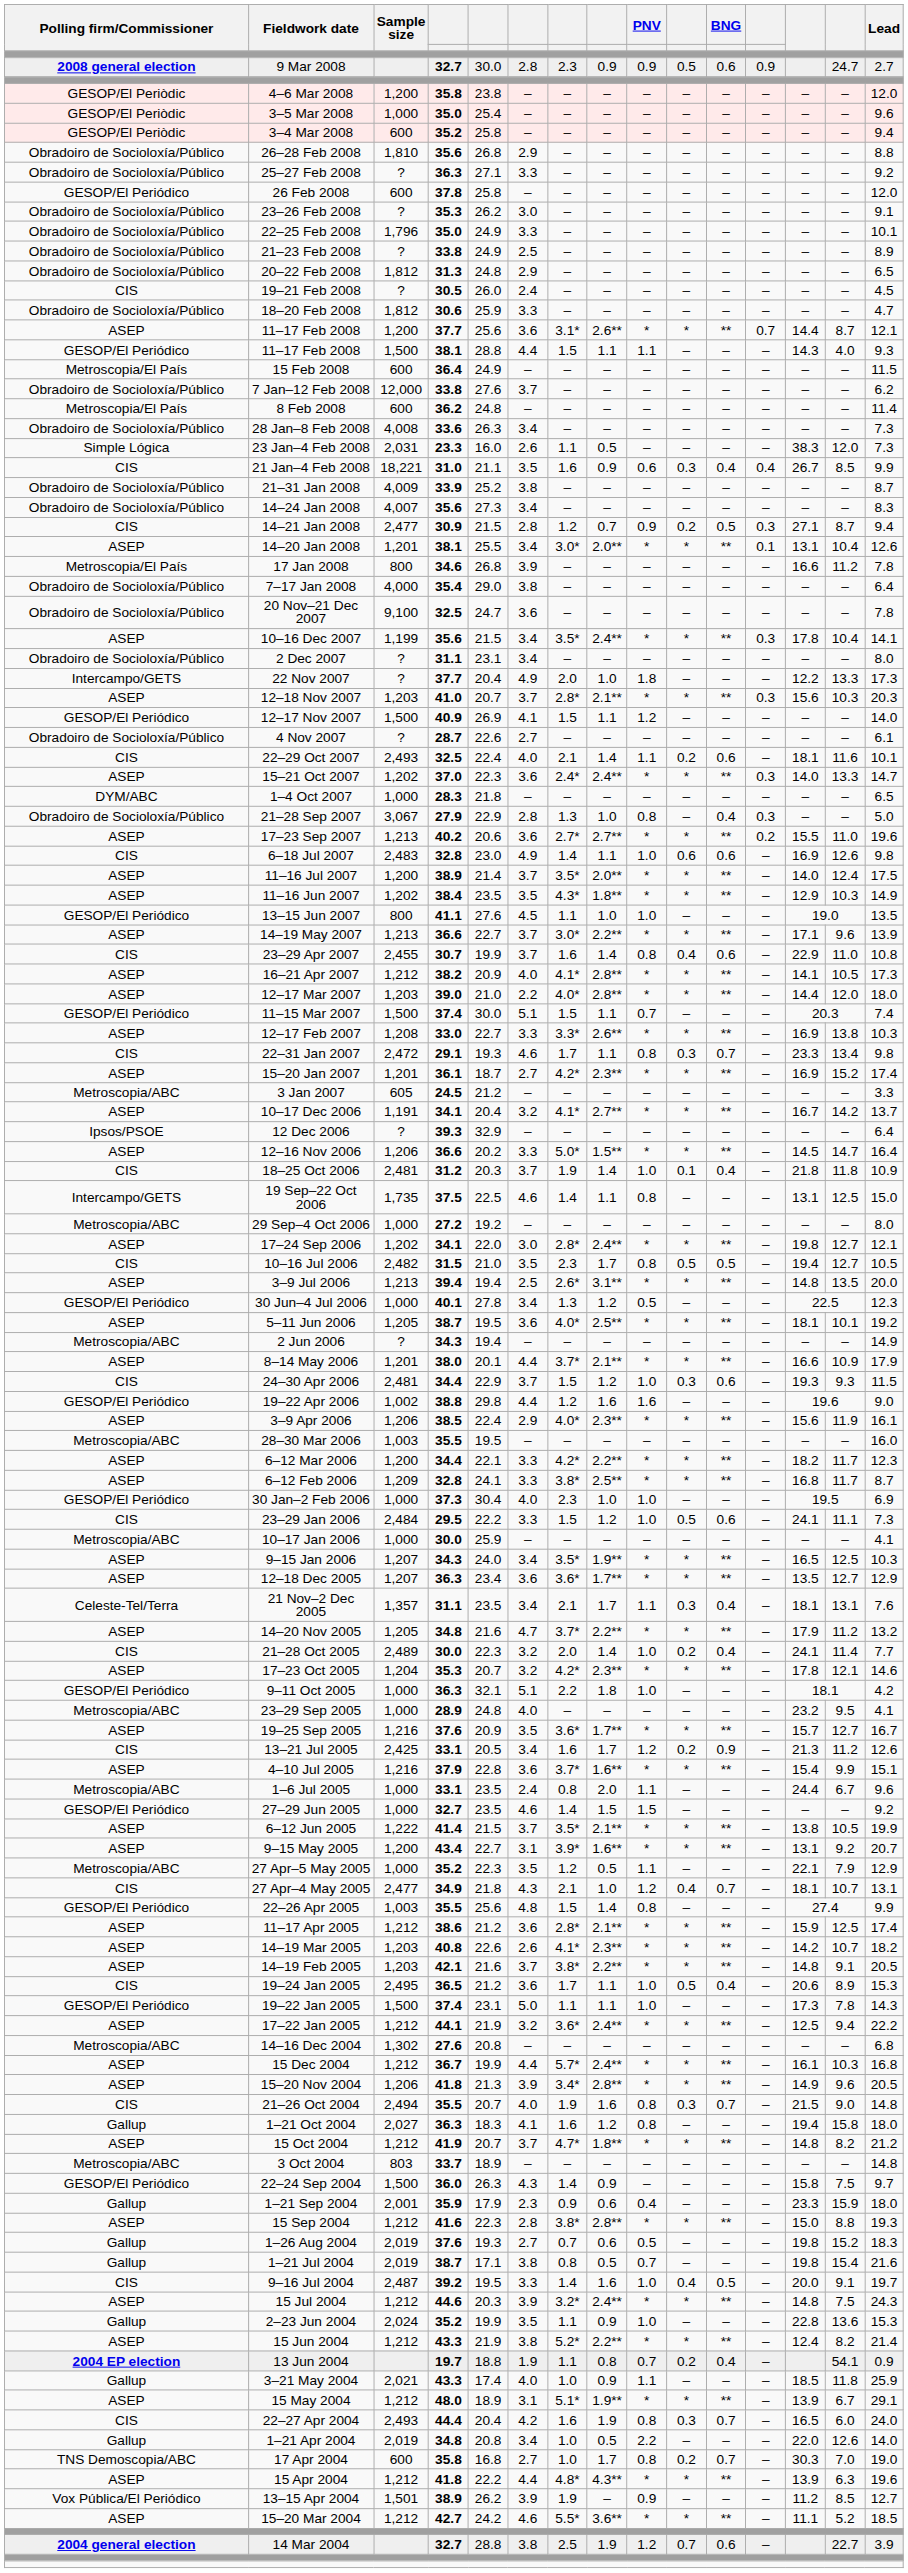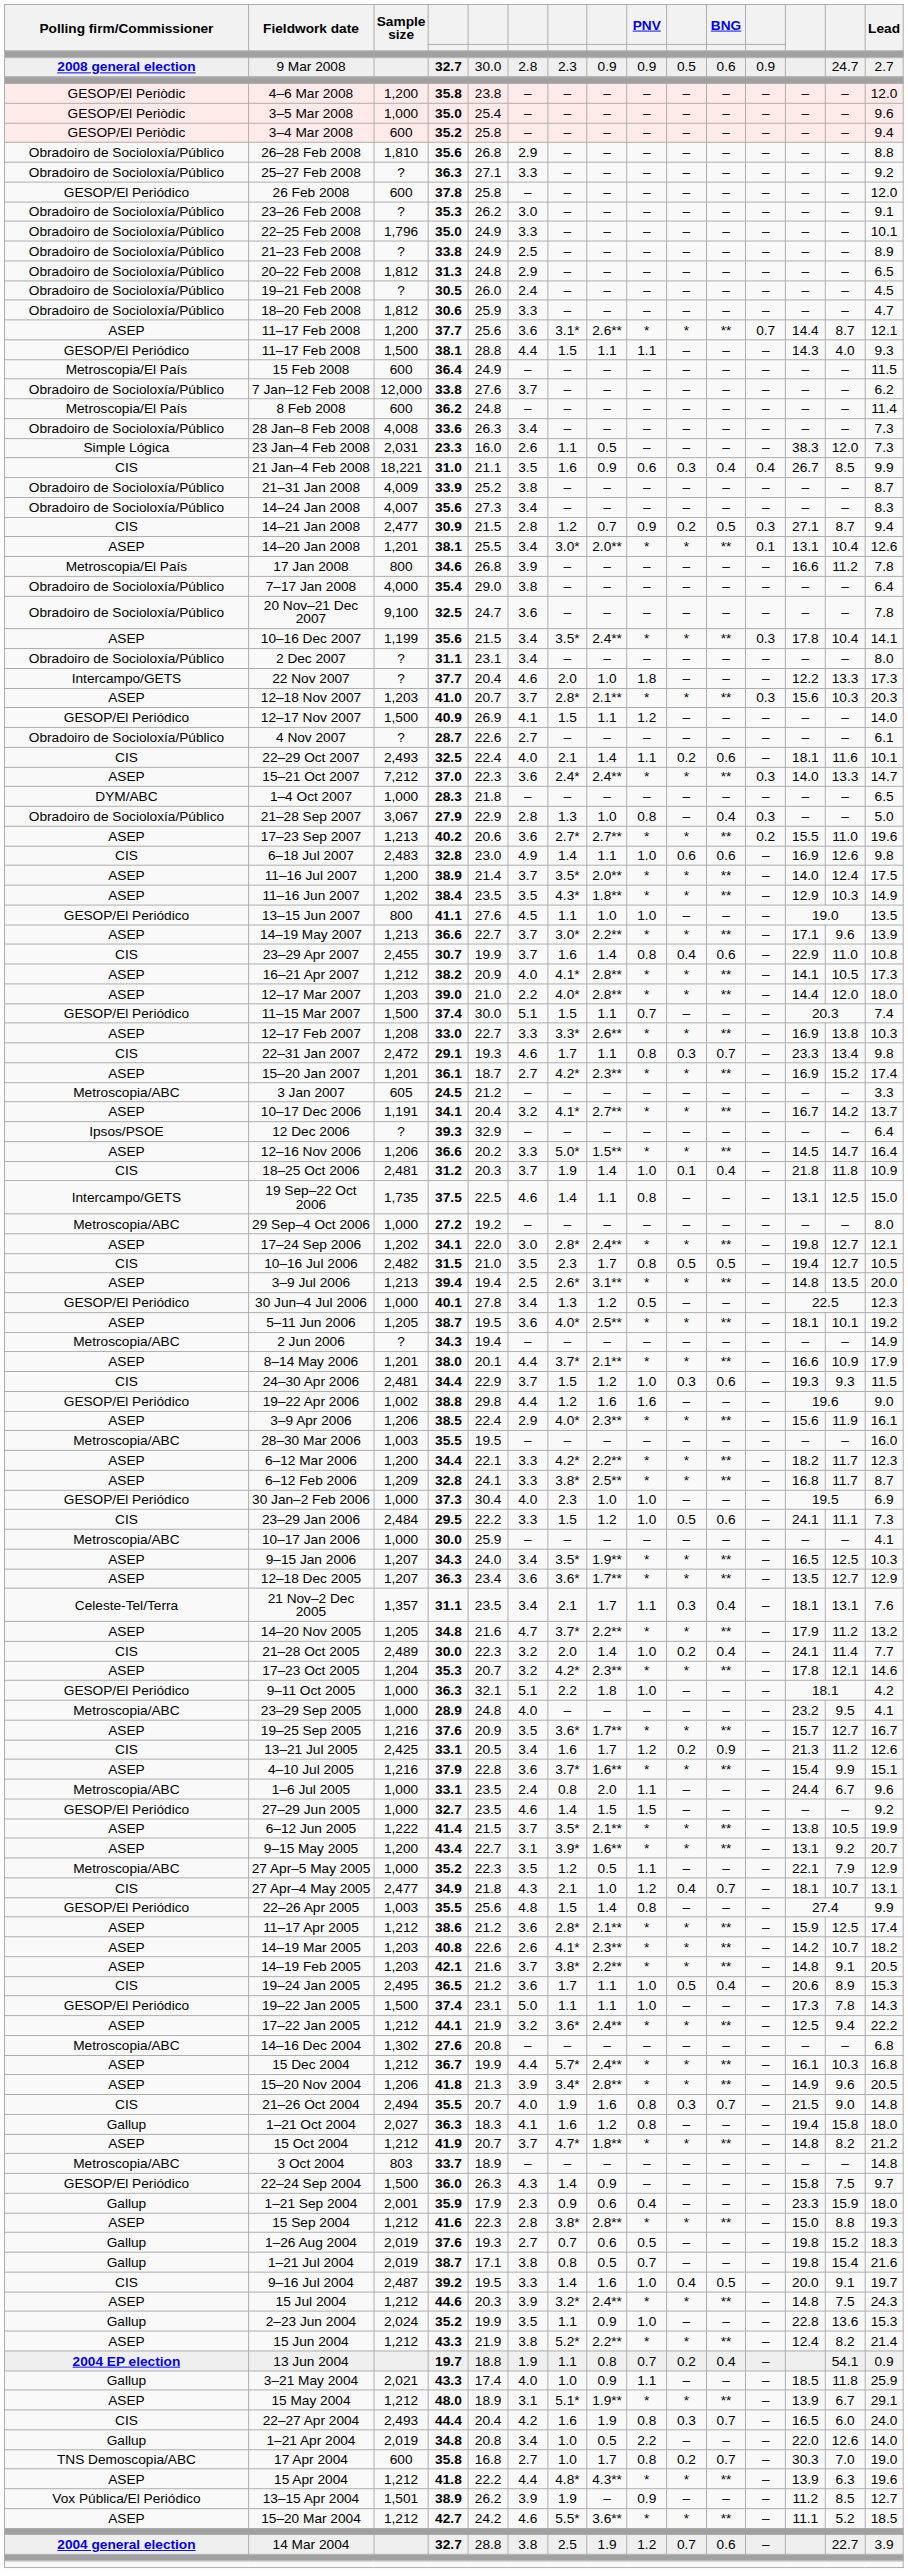(126, 291) CIS -> (126, 291) Obradoiro de Socioloxía/Público
(528, 679) 4.9 -> (528, 679) 4.6
(401, 777) 1,202 -> (401, 777) 7,212
